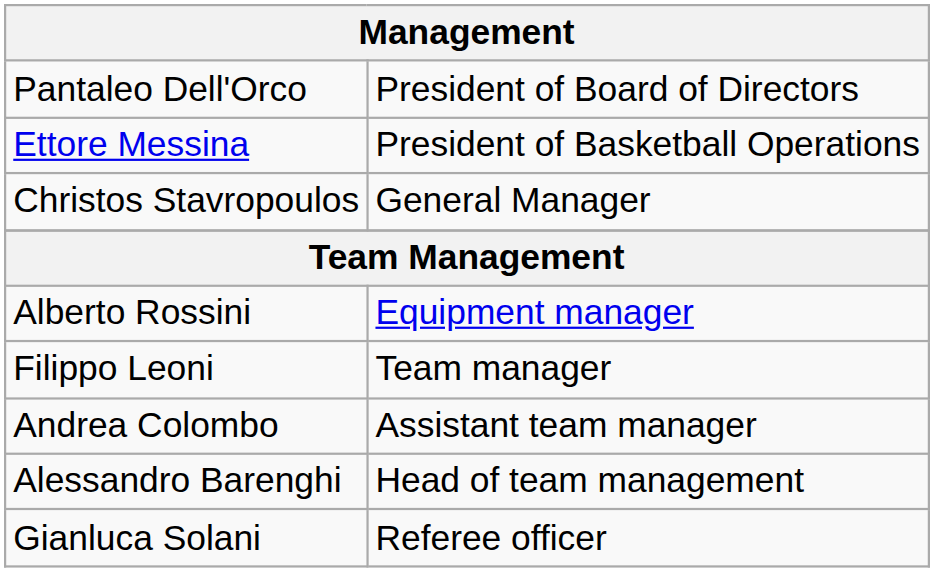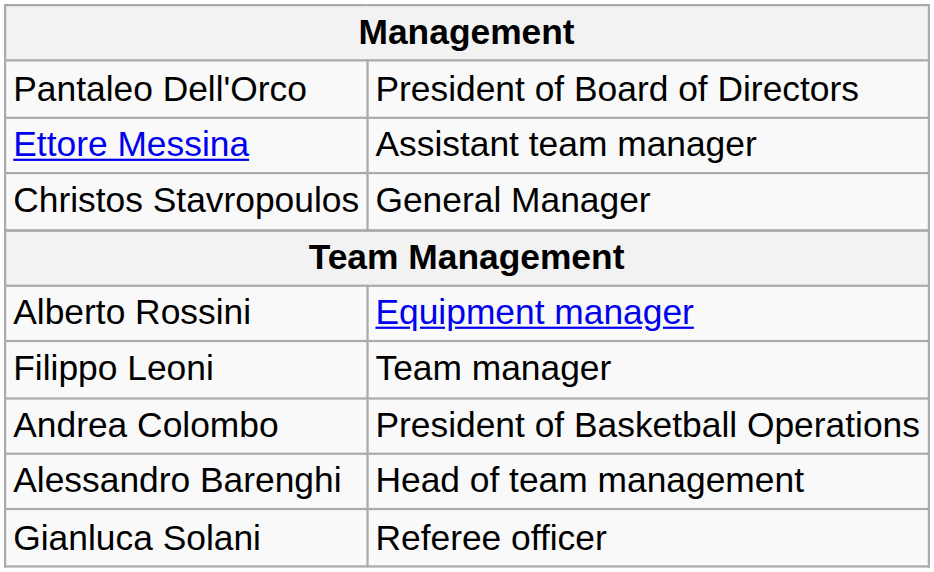(648, 144) President of Basketball Operations -> (566, 144) Assistant team manager
(566, 425) Assistant team manager -> (648, 425) President of Basketball Operations
